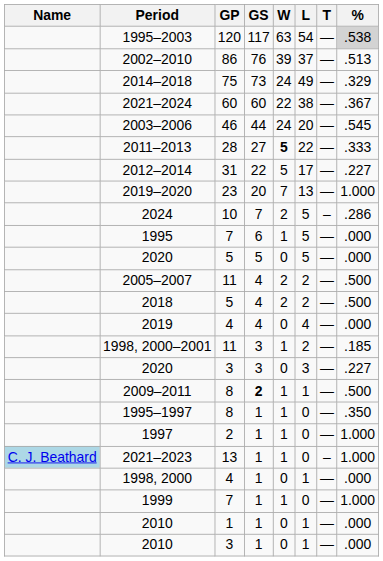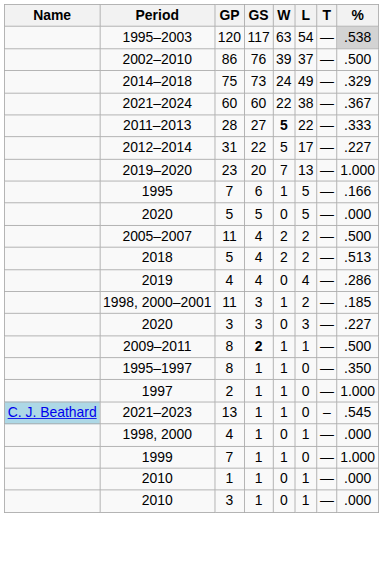(358, 59) .513 -> (358, 59) .500
- row: (157, 125)
- row: (157, 214)
(358, 236) .000 -> (358, 192) .166
(358, 302) .500 -> (358, 258) .513
(358, 324) .000 -> (358, 280) .286
(358, 457) 1.000 -> (358, 412) .545
